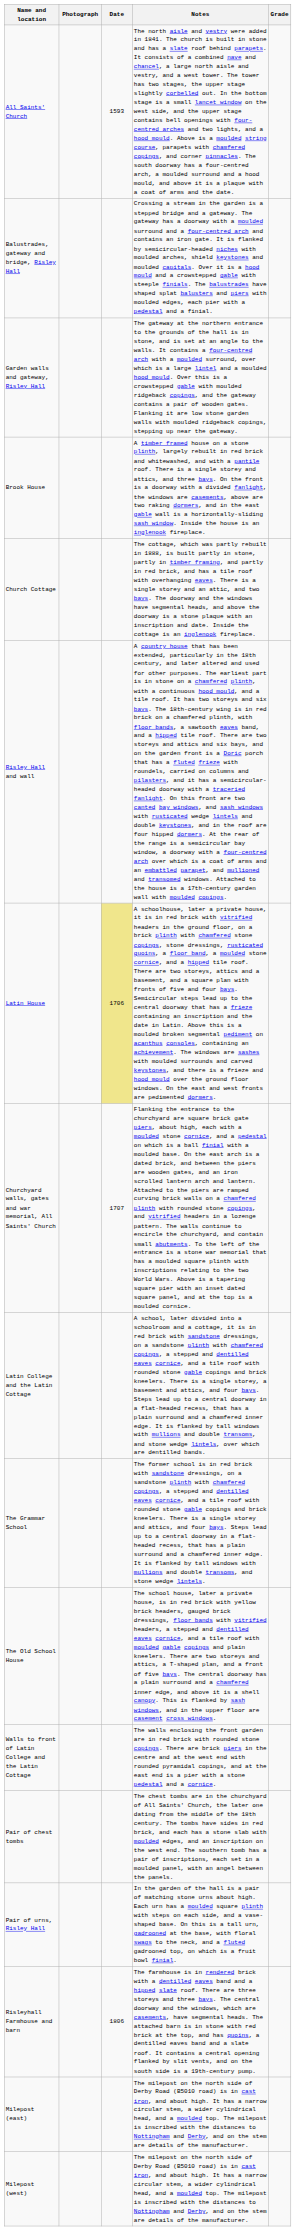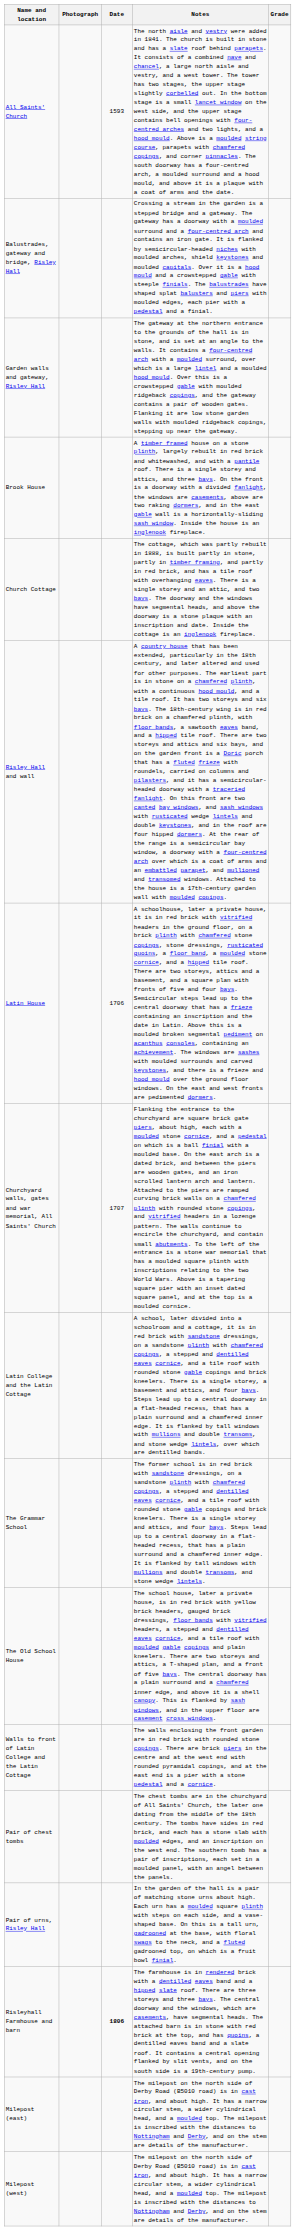(117, 1003) khaki background -> (117, 1003) no background
(117, 2022) normal -> (117, 2022) bold
